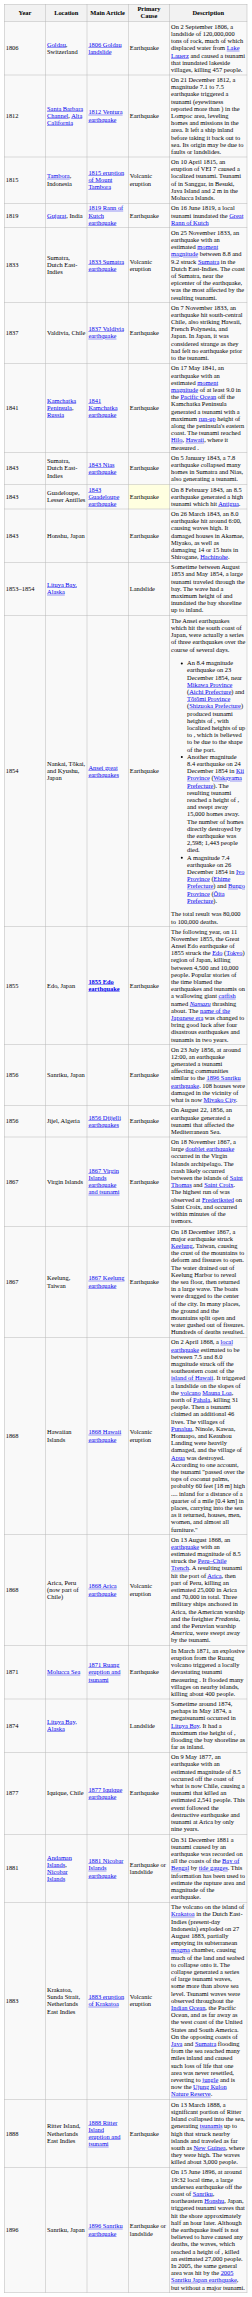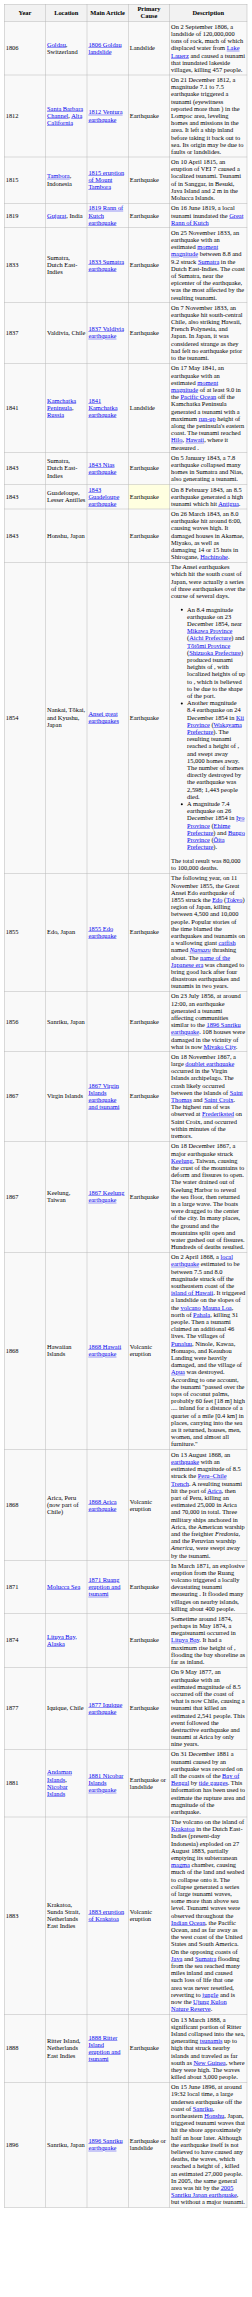(144, 48) Earthquake -> (142, 48) Landslide
(141, 180) Volcanic eruption -> (144, 180) Earthquake
(141, 265) Volcanic eruption -> (144, 265) Earthquake
(144, 408) Earthquake -> (142, 408) Landslide
- row: (20, 589)
(104, 985) bold -> (102, 932) normal
- row: (12, 1121)
(142, 1725) Landslide -> (144, 1640) Earthquake
